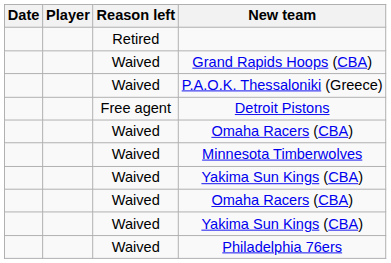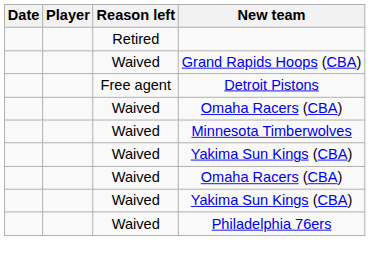- row: (136, 85)
